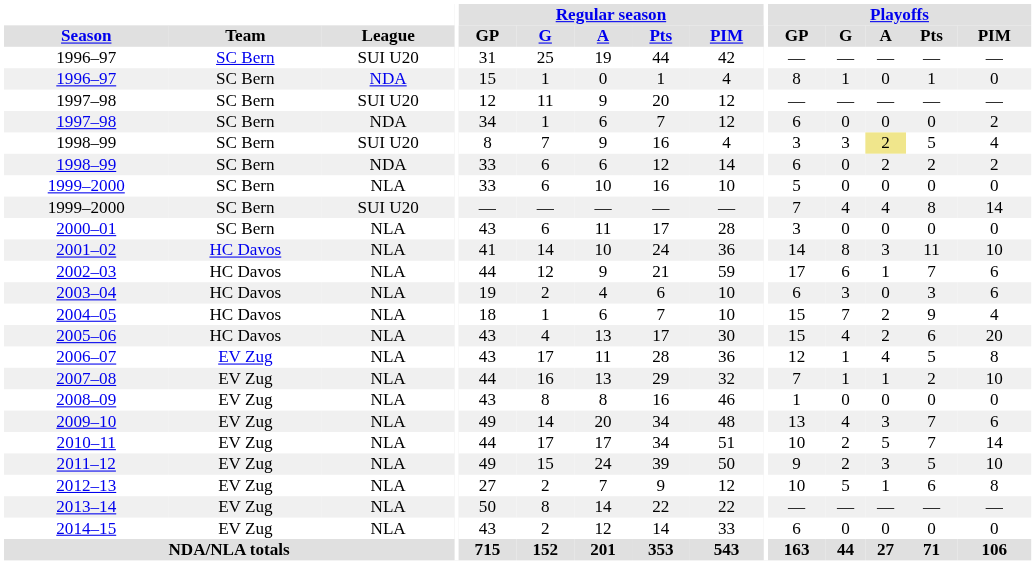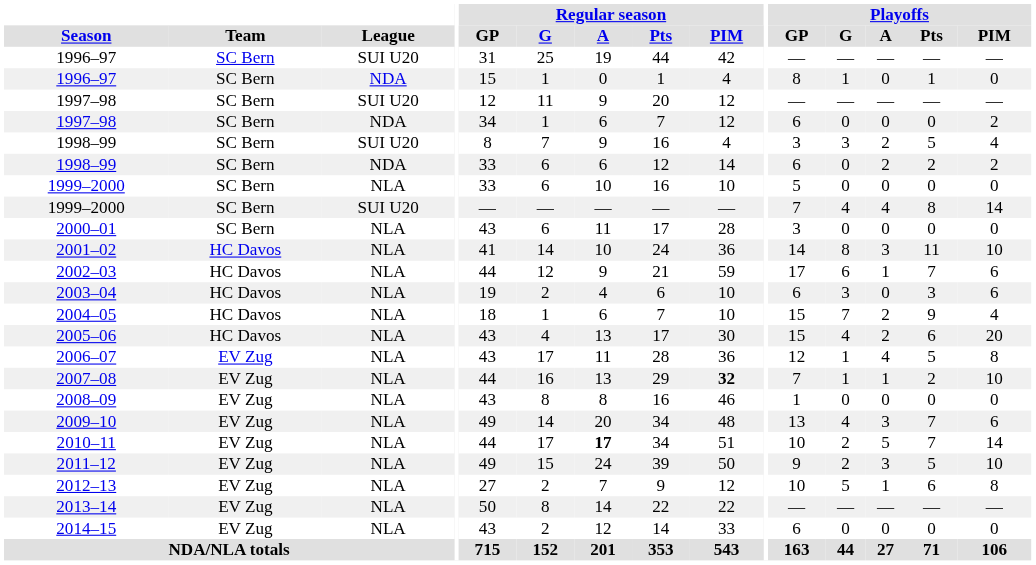(886, 143) khaki background -> (886, 143) no background
(727, 378) normal -> (727, 378) bold
(603, 442) normal -> (603, 442) bold
